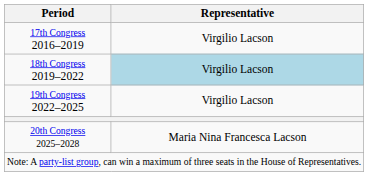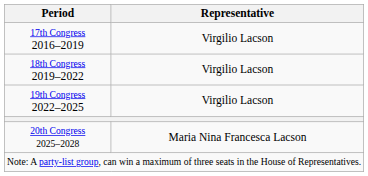(237, 69) lightblue background -> (237, 69) no background
